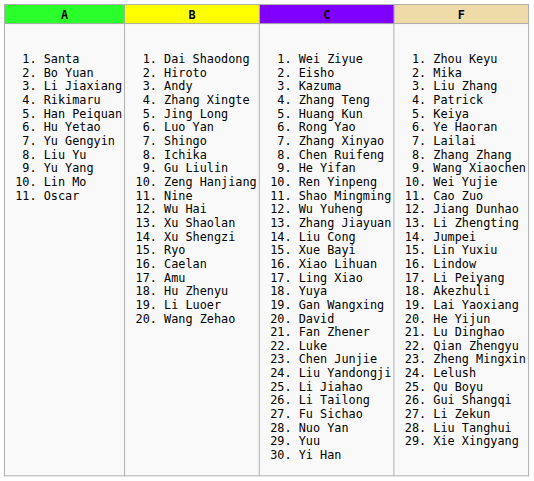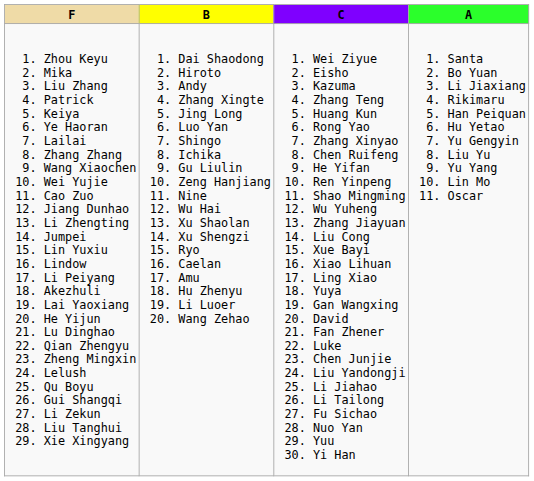columns swapped: (65, 14) <-> (461, 14)
